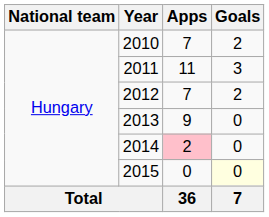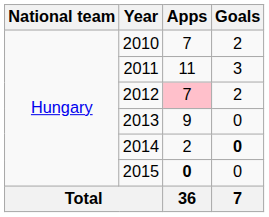(187, 95) no background -> (187, 95) pink background
(187, 146) pink background -> (187, 146) no background
(238, 146) normal -> (238, 146) bold
(187, 172) normal -> (187, 172) bold
(238, 172) lightyellow background -> (238, 172) no background
